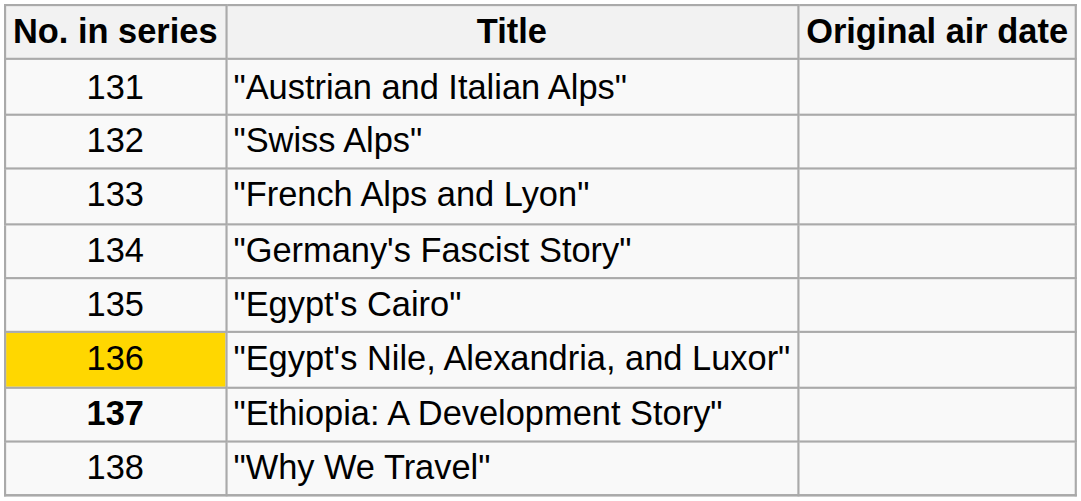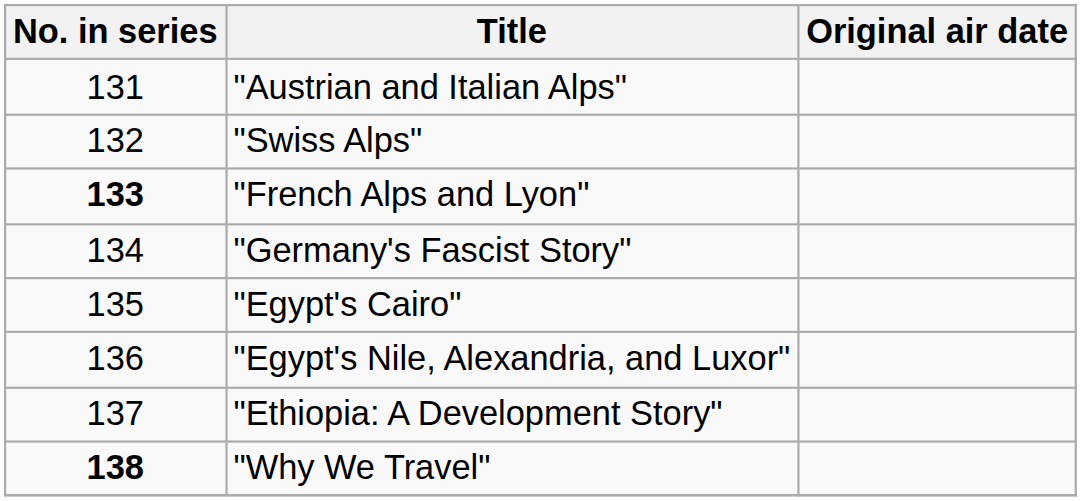(115, 195) normal -> (115, 195) bold
(115, 359) gold background -> (115, 359) no background
(115, 413) bold -> (115, 413) normal
(115, 468) normal -> (115, 468) bold
